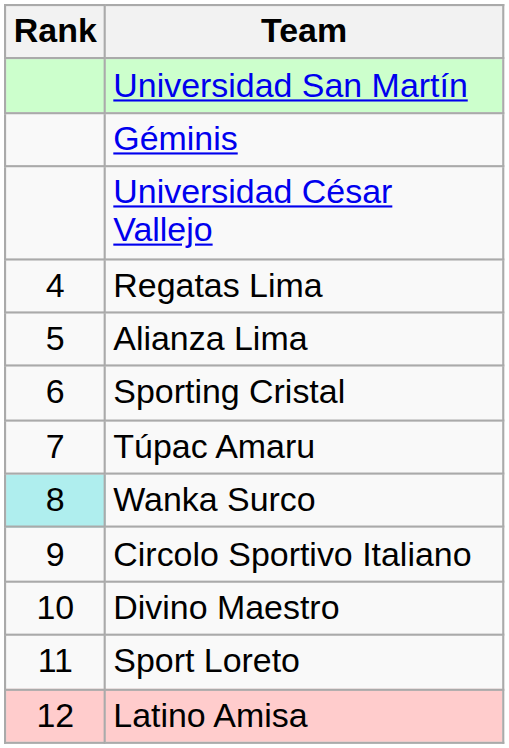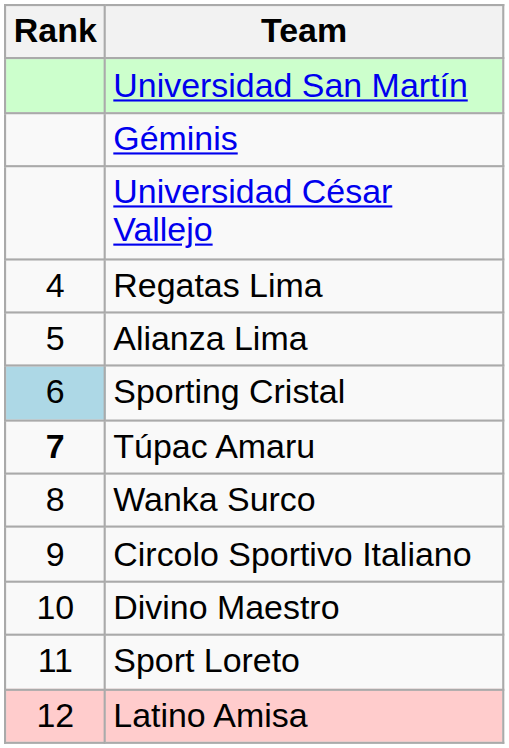(55, 392) no background -> (55, 392) lightblue background
(55, 446) normal -> (55, 446) bold
(55, 499) paleturquoise background -> (55, 499) no background
